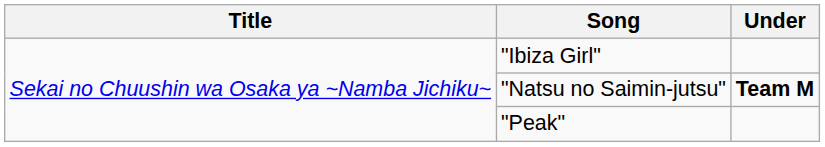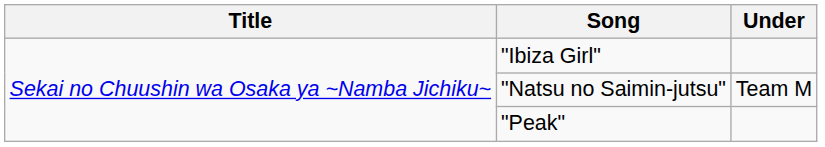(775, 89) bold -> (774, 89) normal
